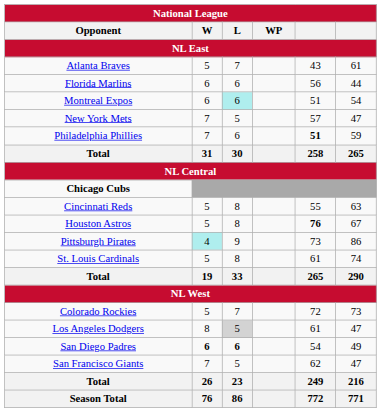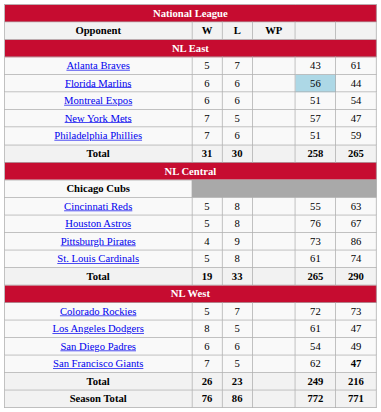(315, 83) no background -> (315, 83) lightblue background
(237, 100) paleturquoise background -> (237, 100) no background
(315, 136) bold -> (315, 136) normal
(315, 223) bold -> (315, 223) normal
(207, 241) paleturquoise background -> (207, 241) no background
(237, 329) lightgrey background -> (237, 329) no background
(207, 346) bold -> (207, 346) normal
(237, 346) bold -> (237, 346) normal
(356, 364) normal -> (356, 364) bold
